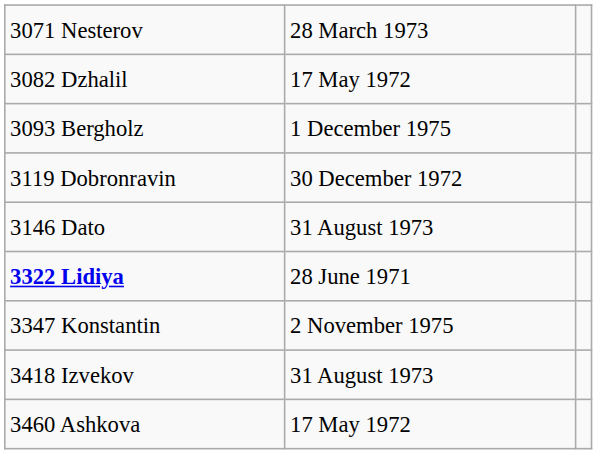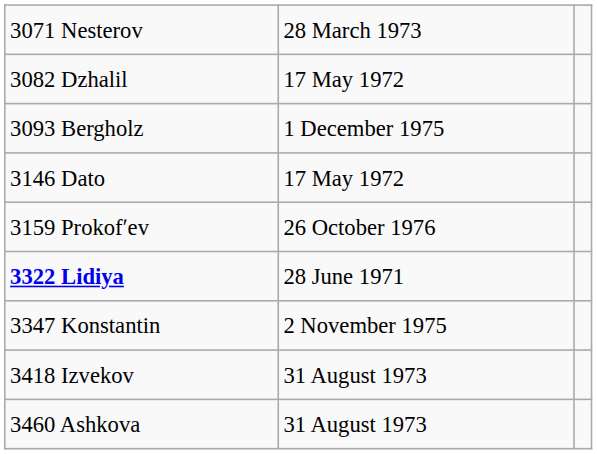- row: (93, 177)
(362, 226) 31 August 1973 -> (344, 177) 17 May 1972
+ row: (80, 226)
(350, 424) 17 May 1972 -> (355, 424) 31 August 1973
